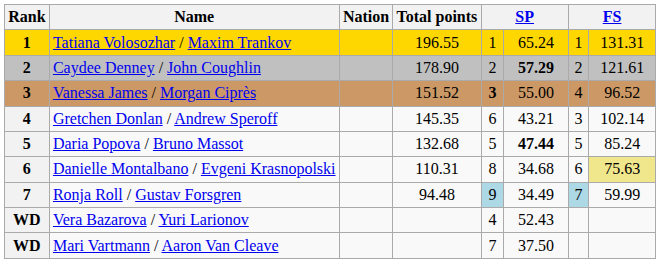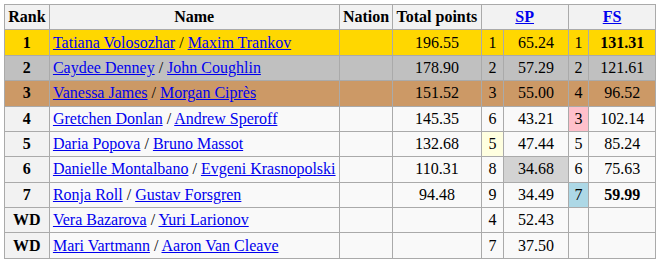(622, 42) normal -> (622, 42) bold
(536, 67) bold -> (536, 67) normal
(492, 93) bold -> (492, 93) normal
(578, 118) no background -> (578, 118) pink background
(492, 144) no background -> (492, 144) lightyellow background
(536, 144) bold -> (536, 144) normal
(536, 169) no background -> (536, 169) lightgrey background
(622, 169) khaki background -> (622, 169) no background
(492, 194) lightblue background -> (492, 194) no background
(622, 194) normal -> (622, 194) bold
